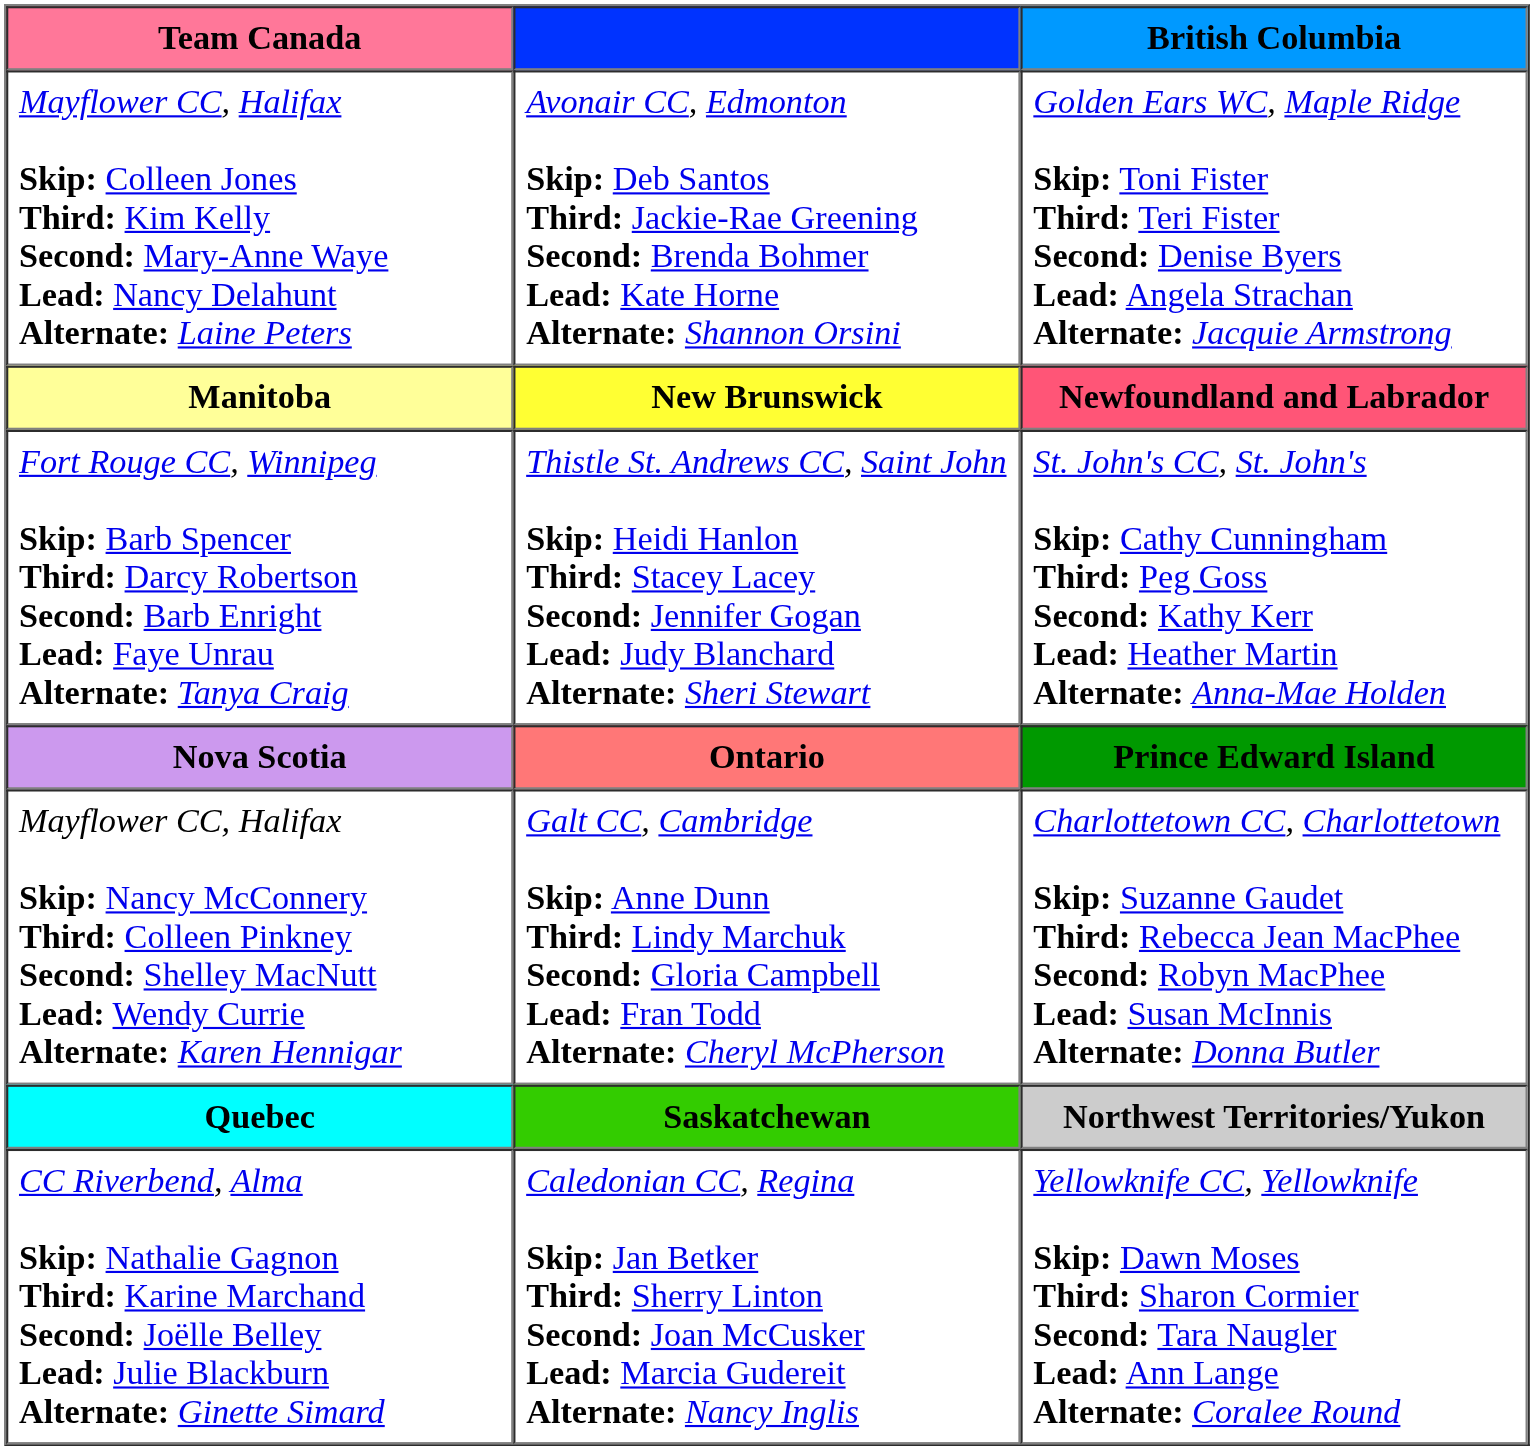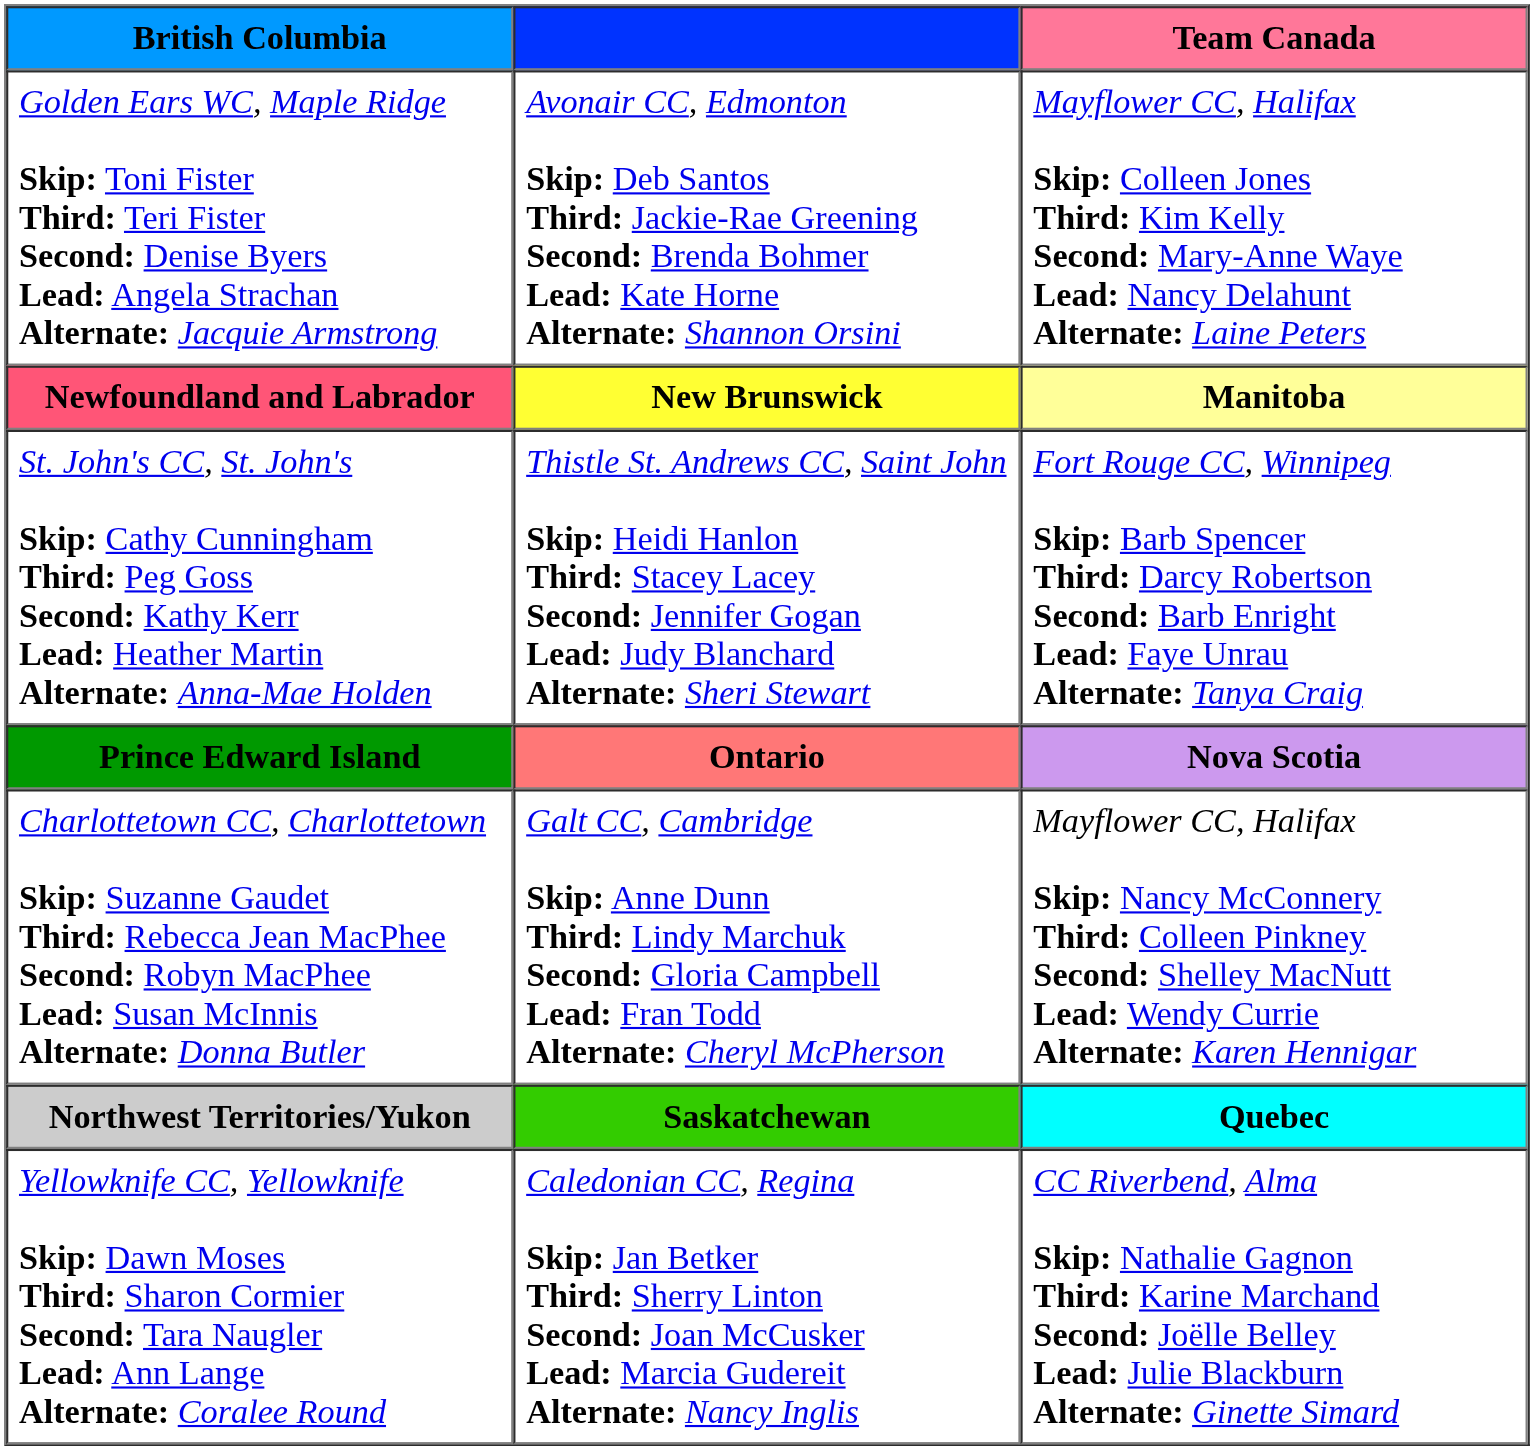columns swapped: (260, 37) <-> (1274, 37)
